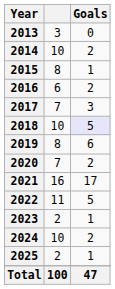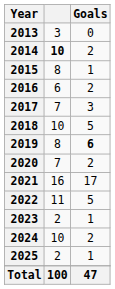(57, 51) normal -> (57, 51) bold
(90, 126) lavender background -> (90, 126) no background
(90, 144) normal -> (90, 144) bold
